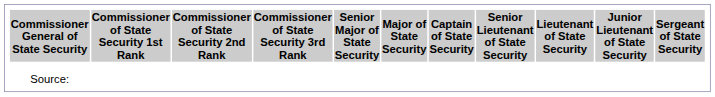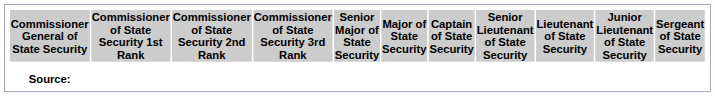(50, 79) normal -> (50, 79) bold
